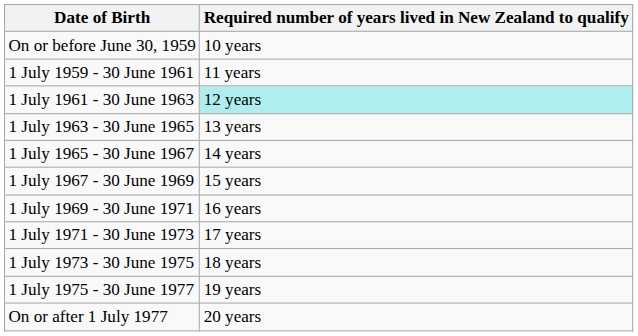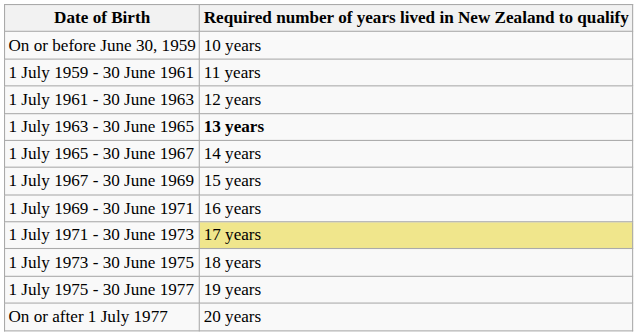(232, 99) paleturquoise background -> (232, 99) no background
(232, 126) normal -> (234, 126) bold
(232, 235) no background -> (232, 235) khaki background
